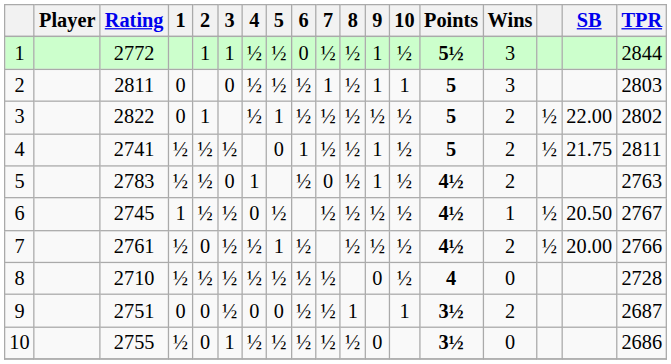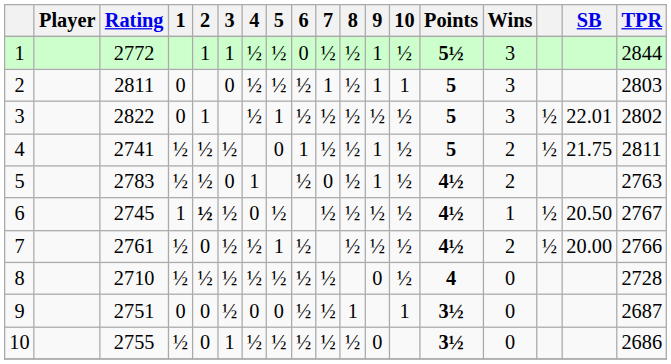(510, 117) 2 -> (510, 117) 3
(589, 117) 22.00 -> (589, 117) 22.01
(205, 213) normal -> (205, 213) bold
(510, 310) 2 -> (510, 310) 0
